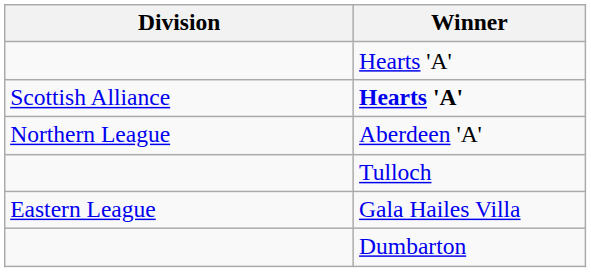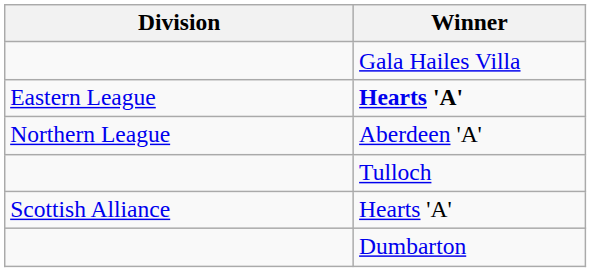(405, 60) Hearts 'A' -> (440, 60) Gala Hailes Villa
(90, 97) Scottish Alliance -> (83, 97) Eastern League
(83, 209) Eastern League -> (90, 209) Scottish Alliance
(440, 209) Gala Hailes Villa -> (405, 209) Hearts 'A'
